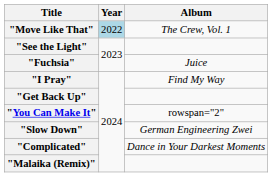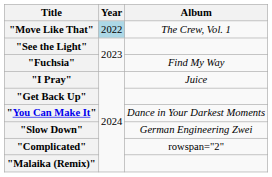(196, 63) Juice -> (196, 63) Find My Way
(196, 79) Find My Way -> (196, 79) Juice
(196, 113) rowspan="2" -> (196, 113) Dance in Your Darkest Moments
(196, 146) Dance in Your Darkest Moments -> (196, 146) rowspan="2"
